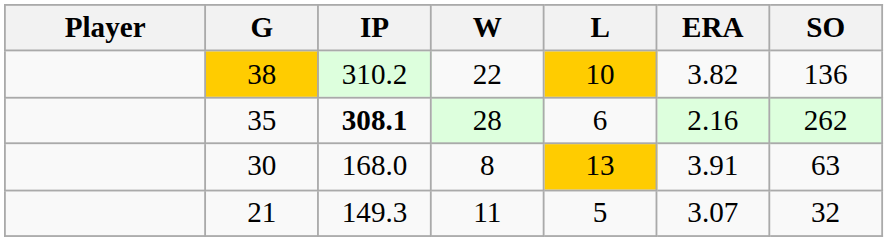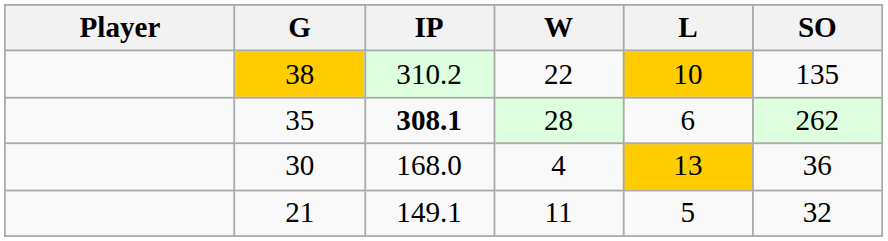- column: (713, 27)
(826, 73) 136 -> (817, 73) 135
(487, 166) 8 -> (559, 166) 4
(826, 166) 63 -> (817, 166) 36
(375, 212) 149.3 -> (429, 212) 149.1
